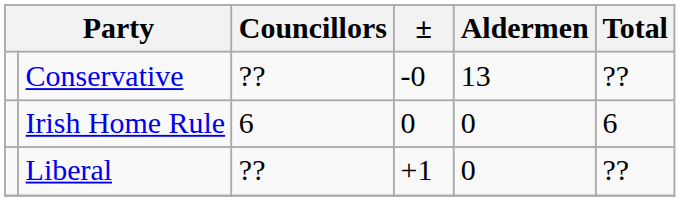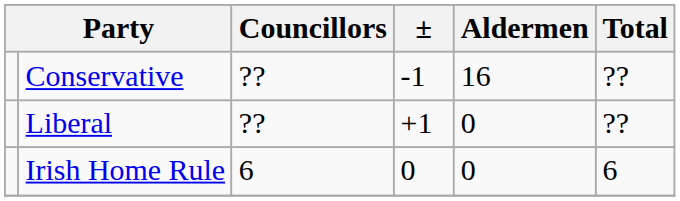(413, 75) -0 -> (413, 75) -1
(476, 75) 13 -> (476, 75) 16
rows swapped: (69, 170) <-> (125, 123)
